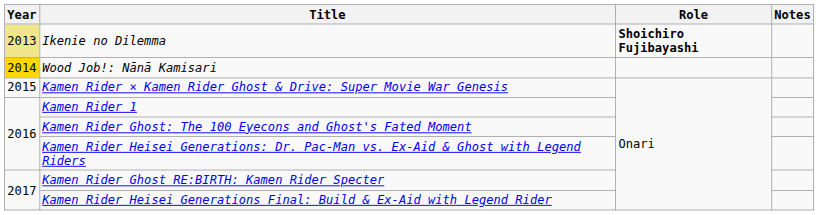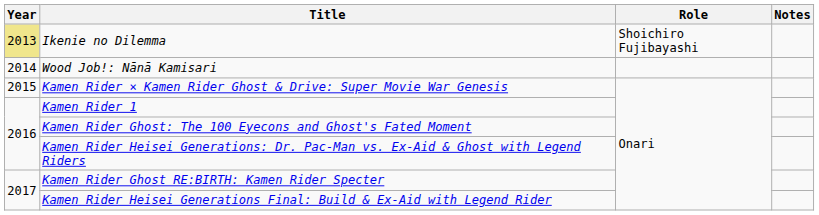(658, 41) bold -> (658, 41) normal
(22, 68) gold background -> (22, 68) no background
